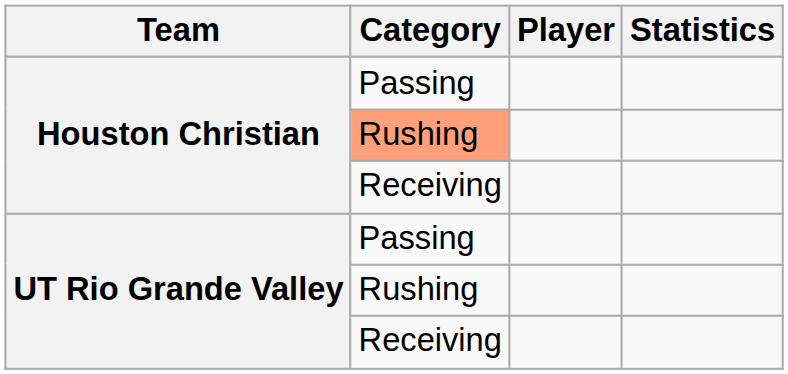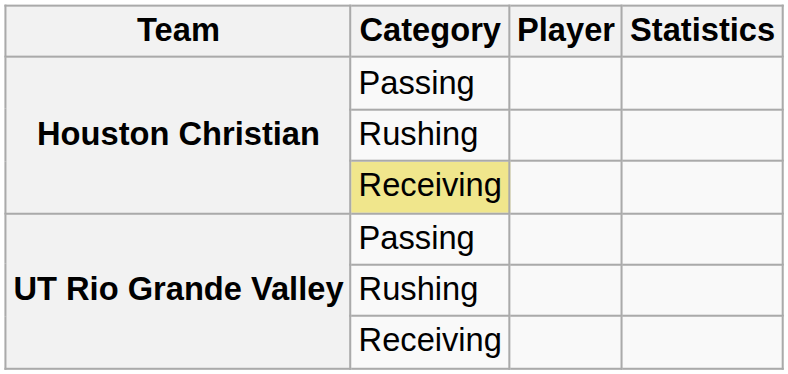(418, 134) lightsalmon background -> (418, 134) no background
(430, 186) no background -> (430, 186) khaki background
